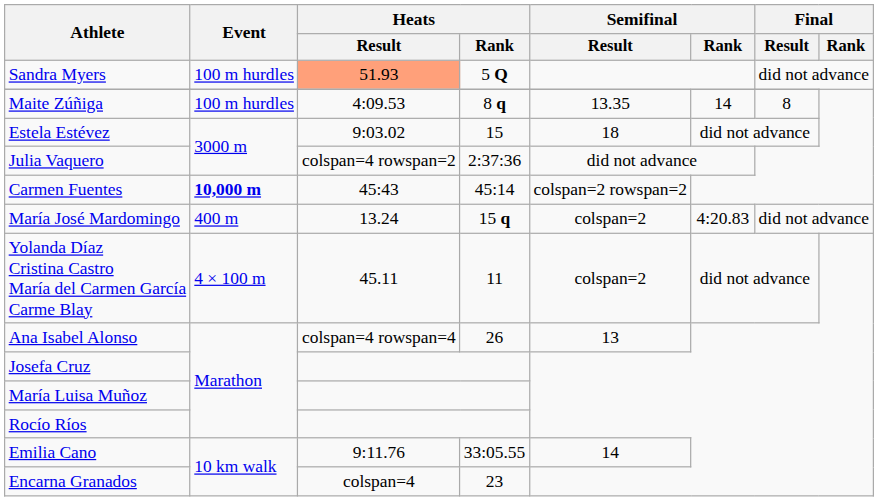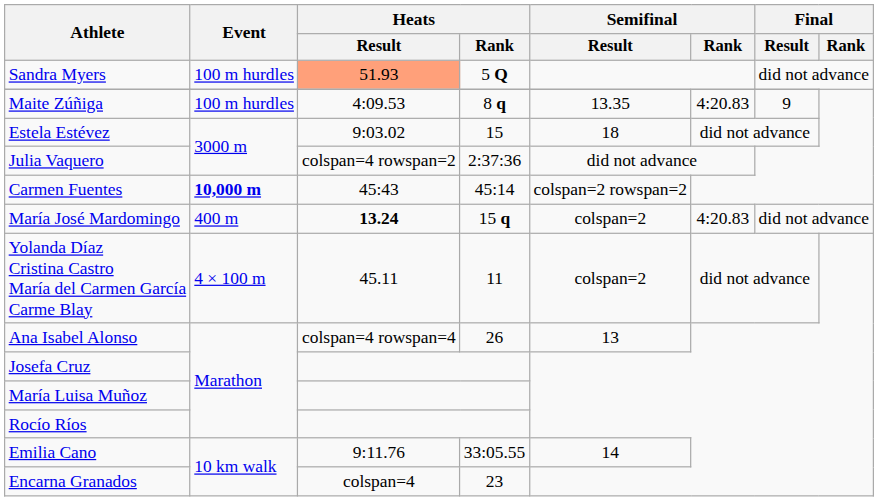(723, 103) 14 -> (723, 103) 4:20.83
(787, 103) 8 -> (787, 103) 9
(379, 218) normal -> (379, 218) bold
